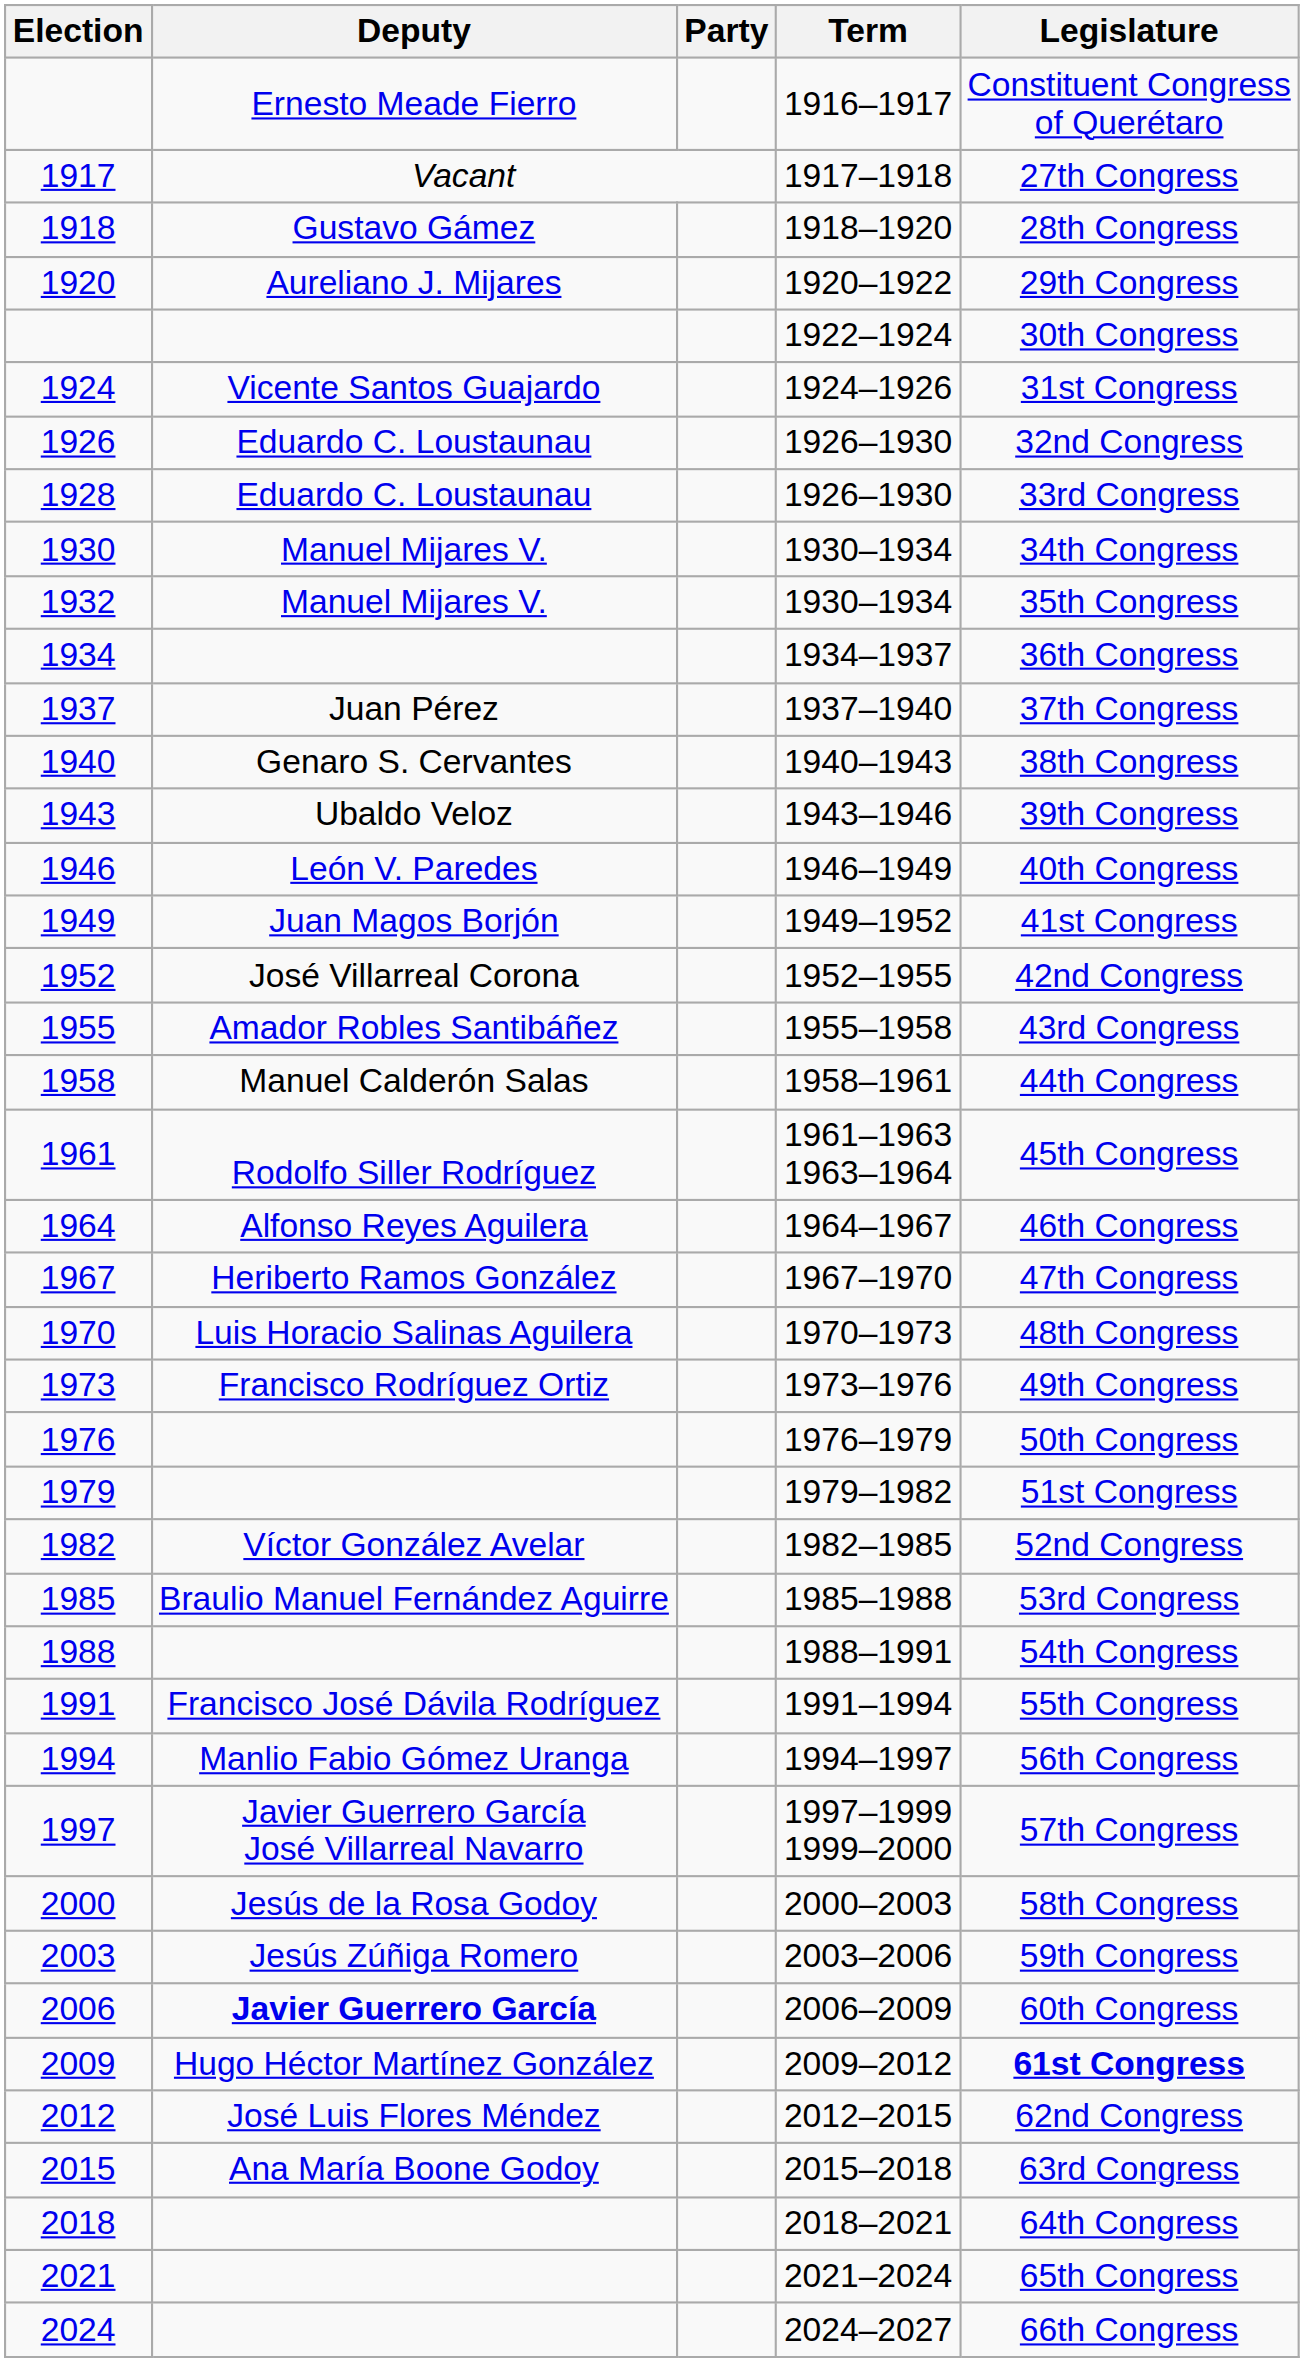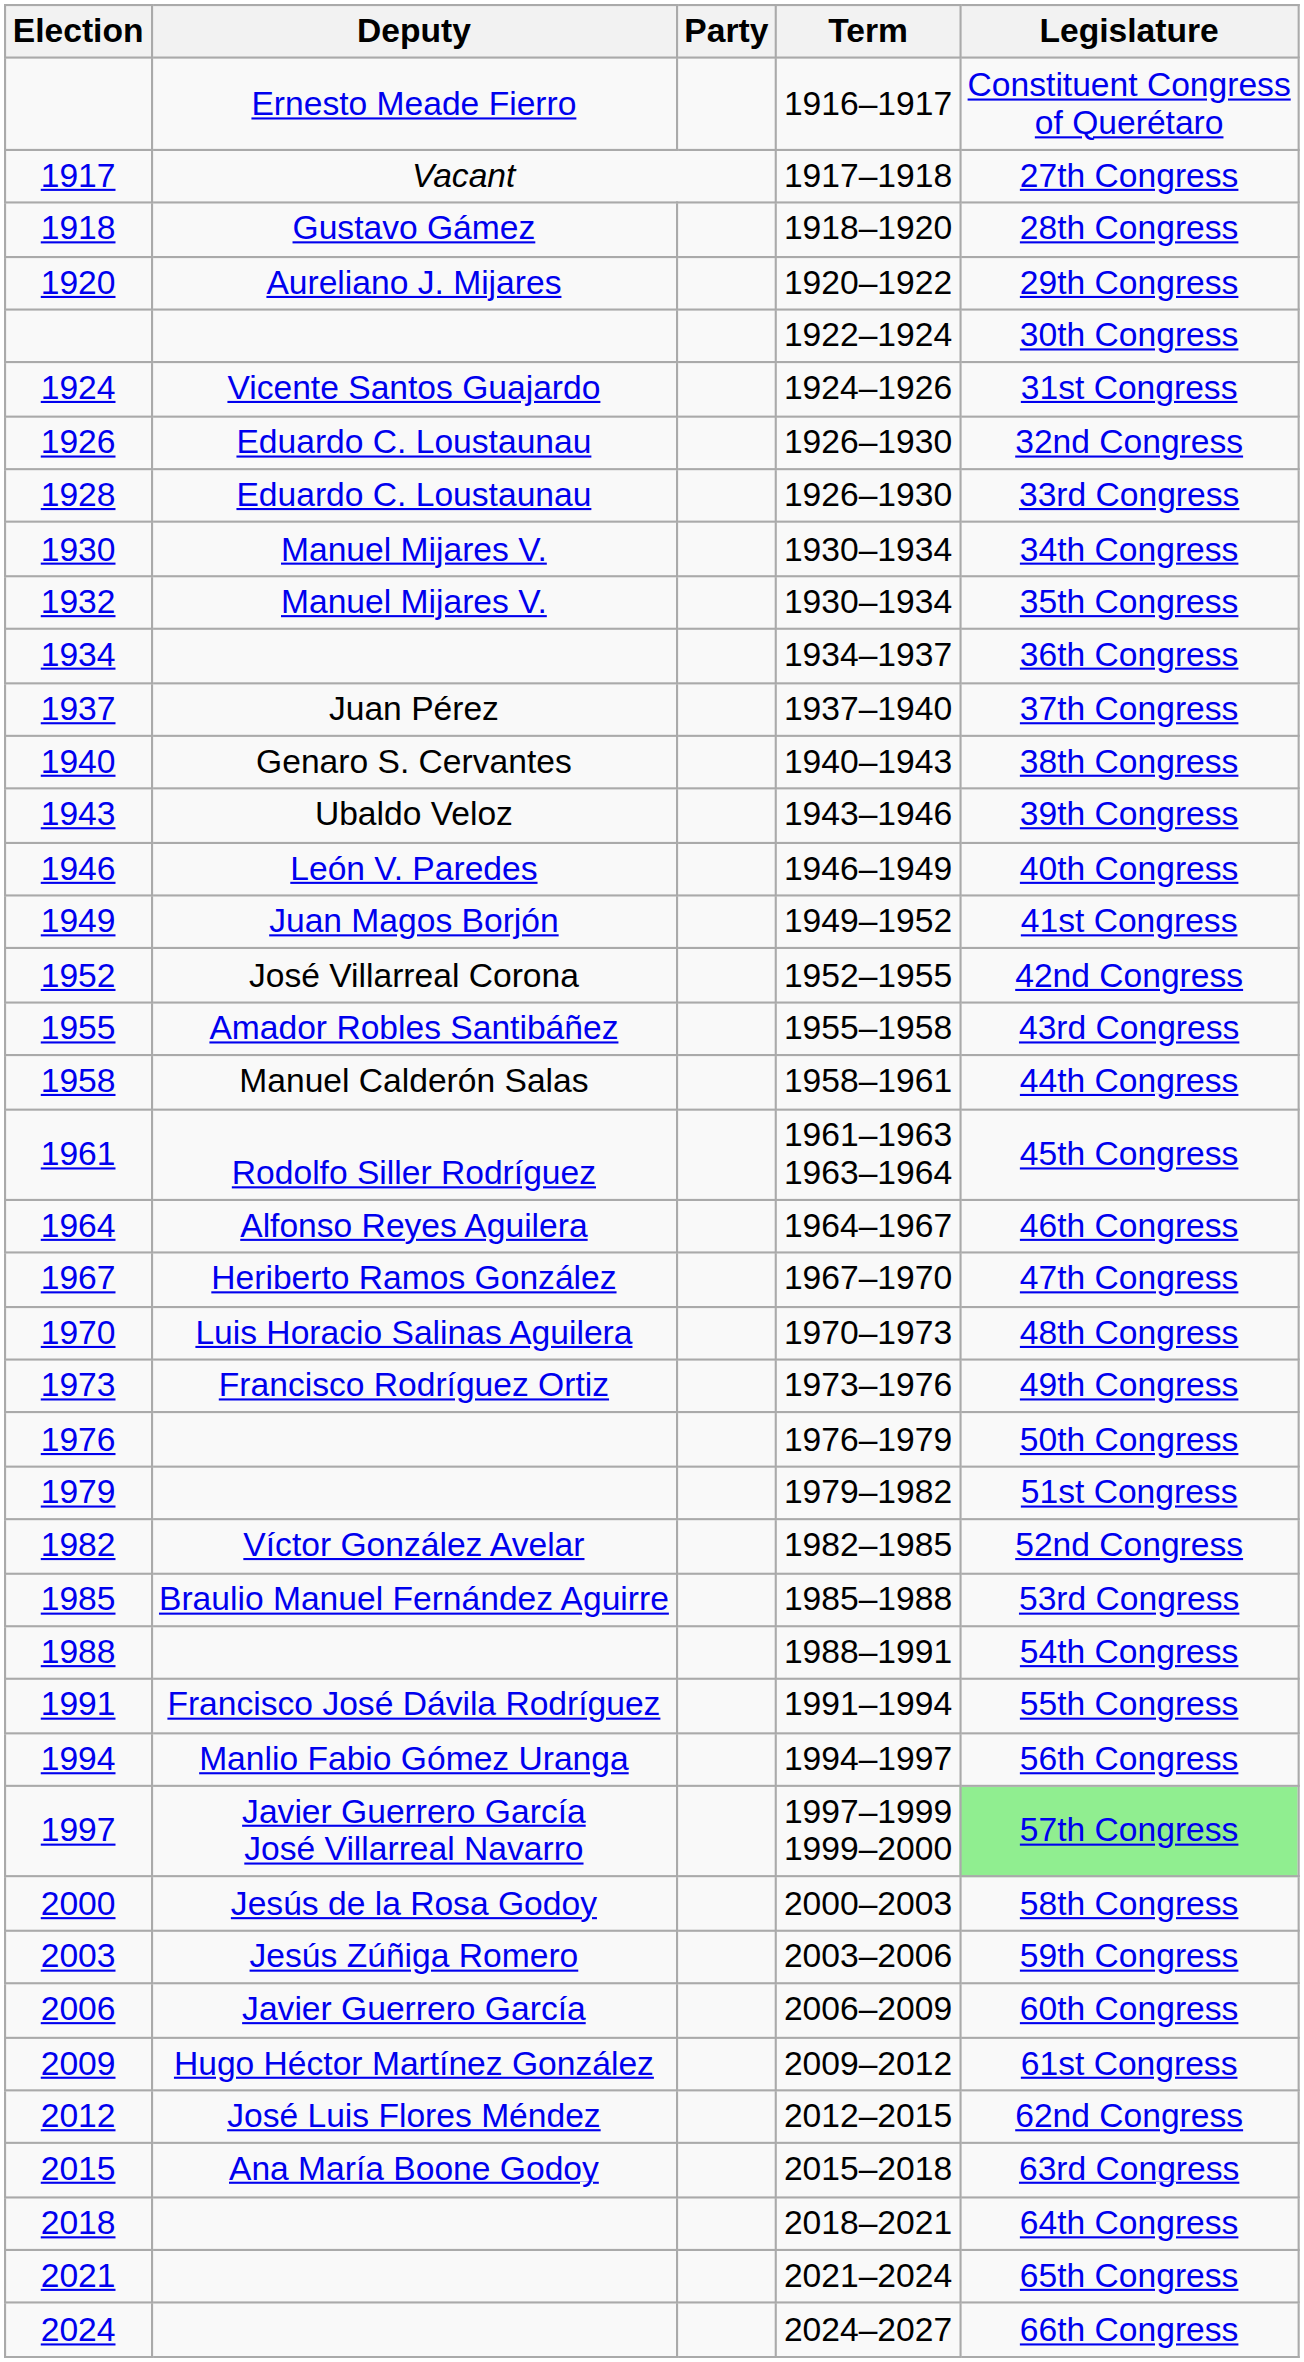(1129, 1830) no background -> (1129, 1830) lightgreen background
(414, 2009) bold -> (414, 2009) normal
(1129, 2062) bold -> (1129, 2062) normal
